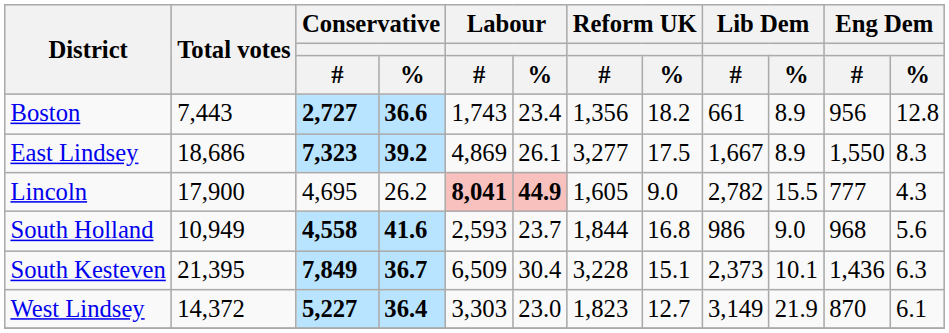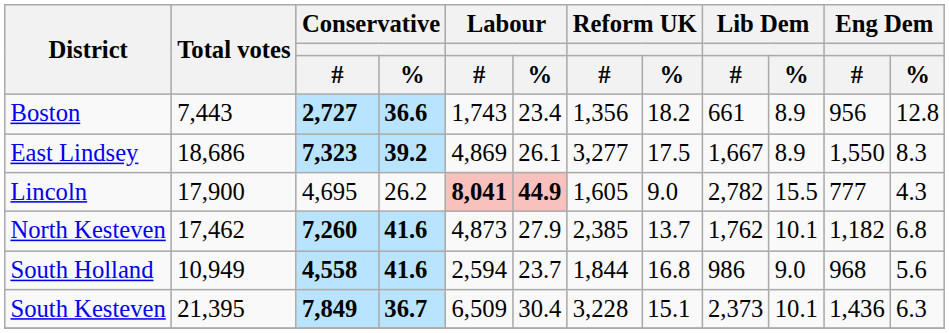+ row: (88, 230)
(479, 230) 2,593 -> (479, 269) 2,594
- row: (78, 308)
